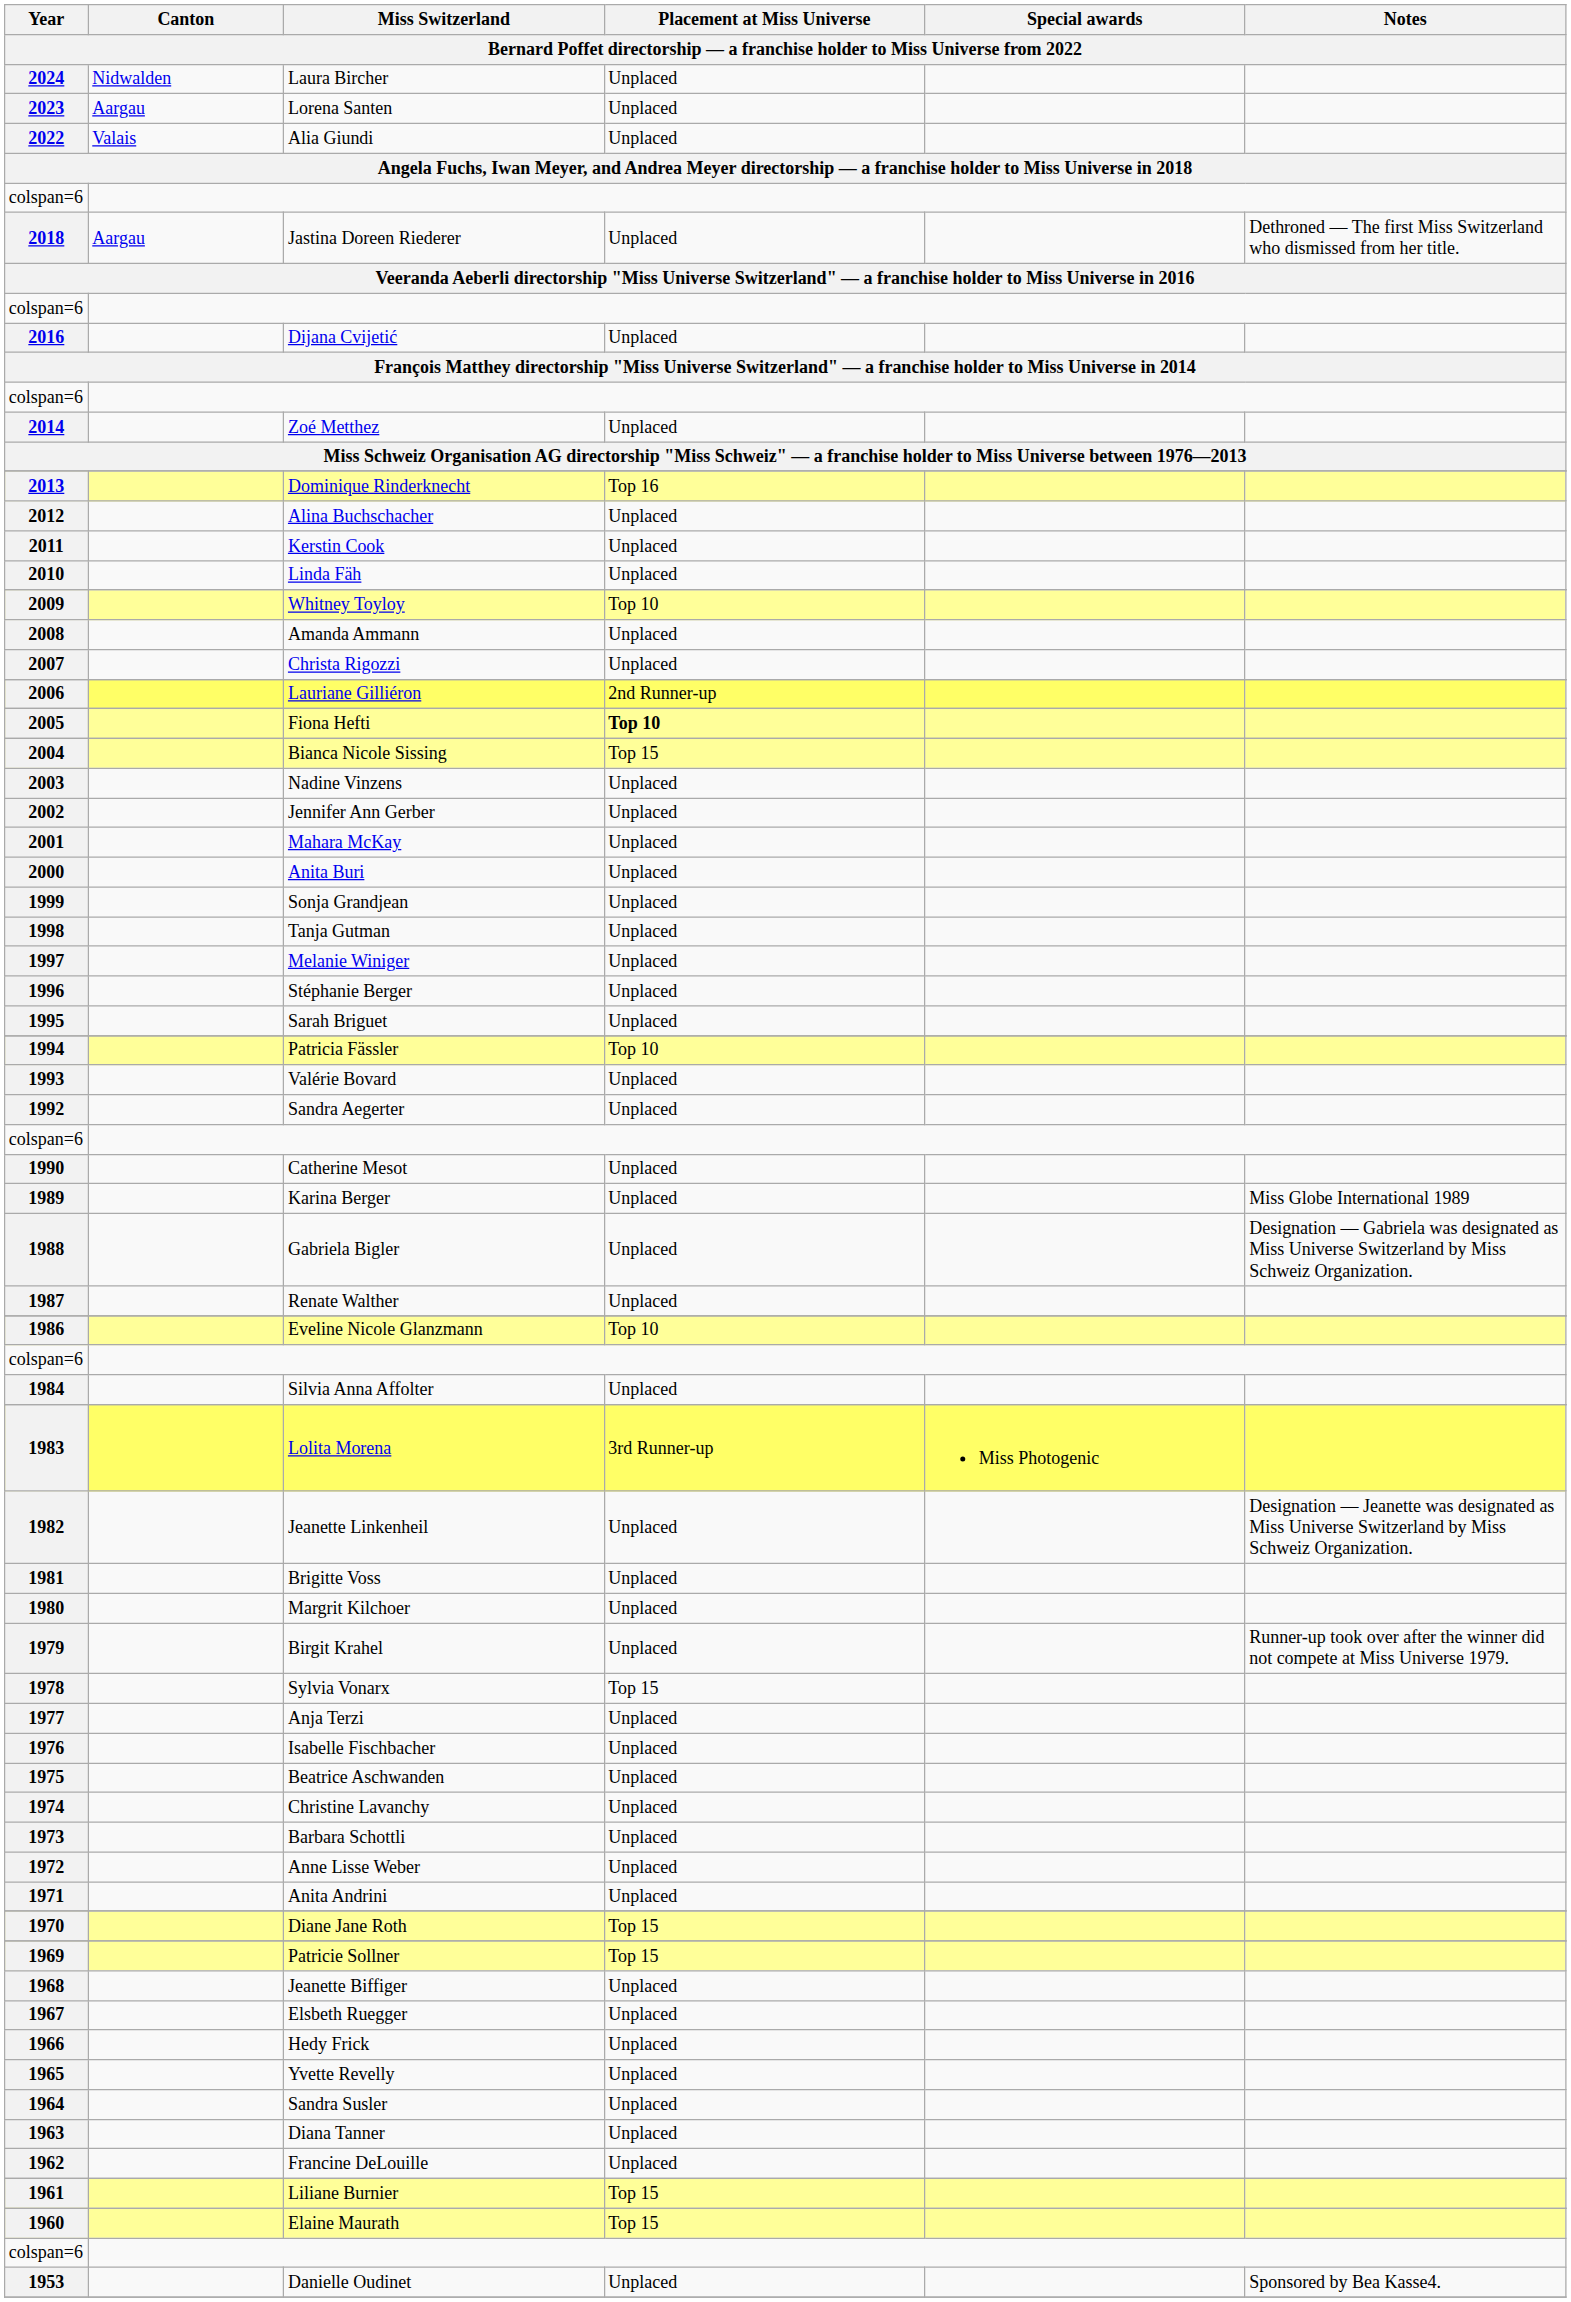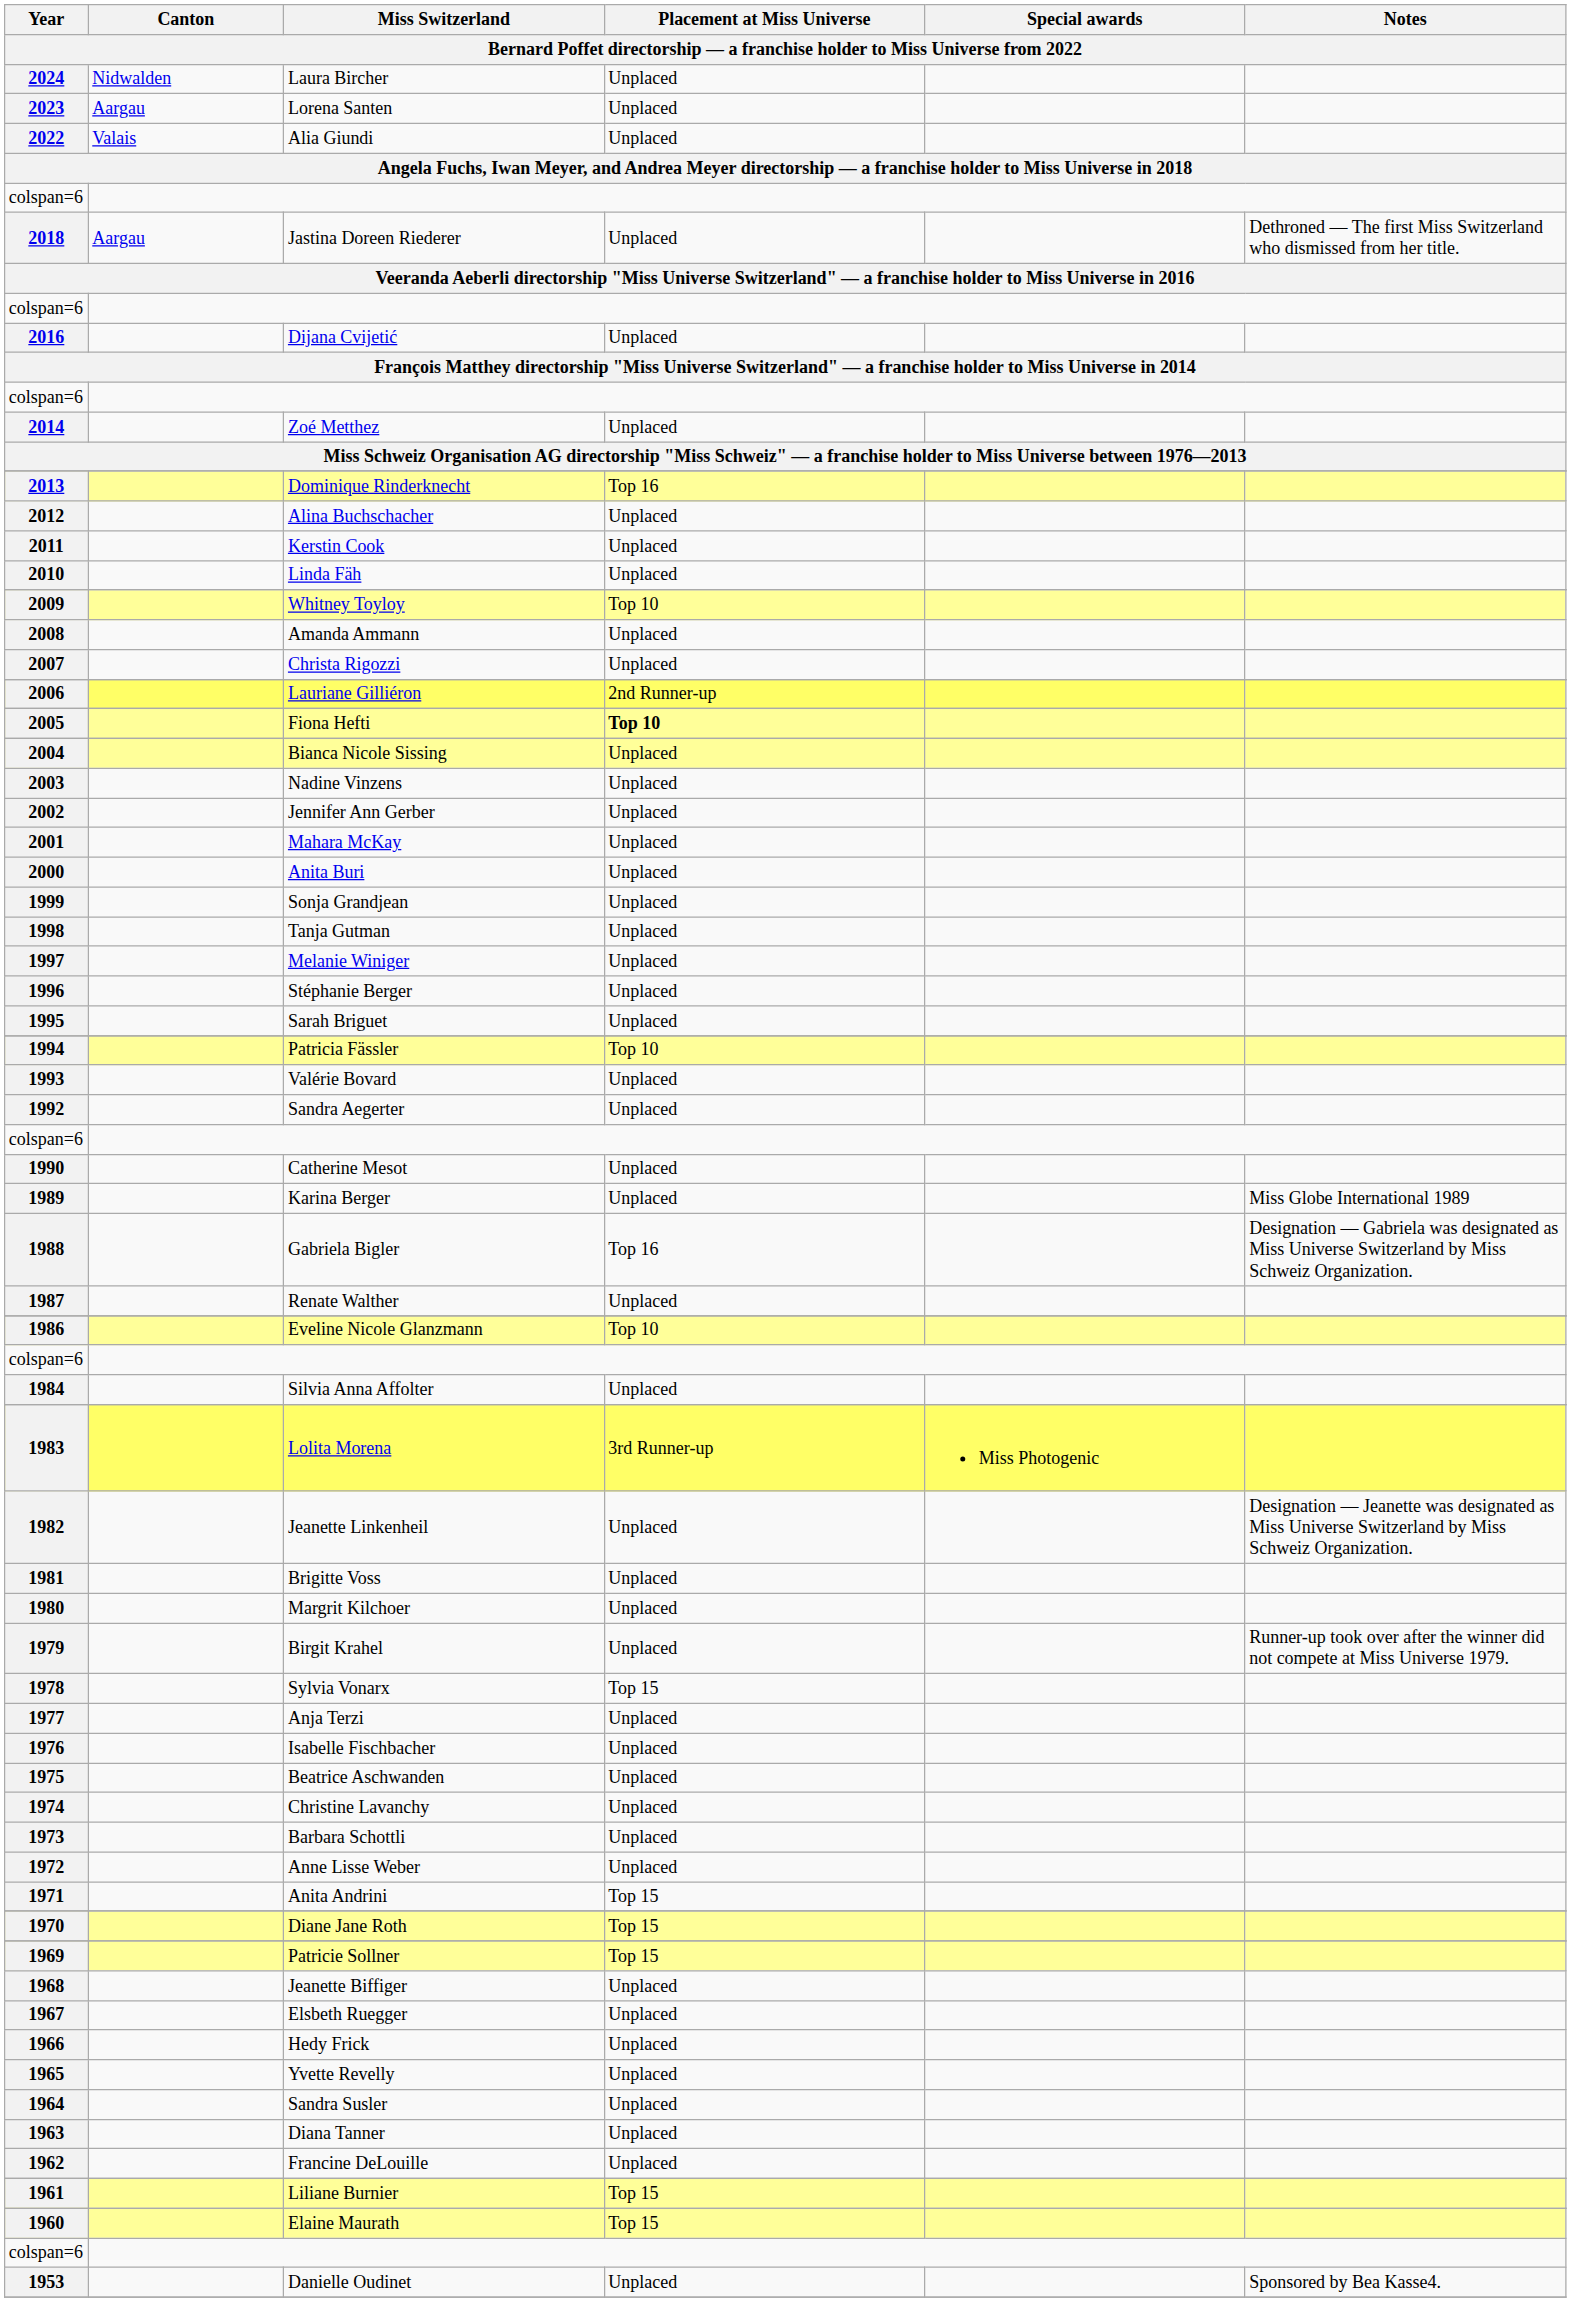(633, 753) Top 15 -> (643, 753) Unplaced
(643, 1249) Unplaced -> (633, 1249) Top 16
(643, 1896) Unplaced -> (633, 1896) Top 15
